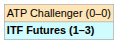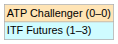(51, 30) bold -> (49, 30) normal
